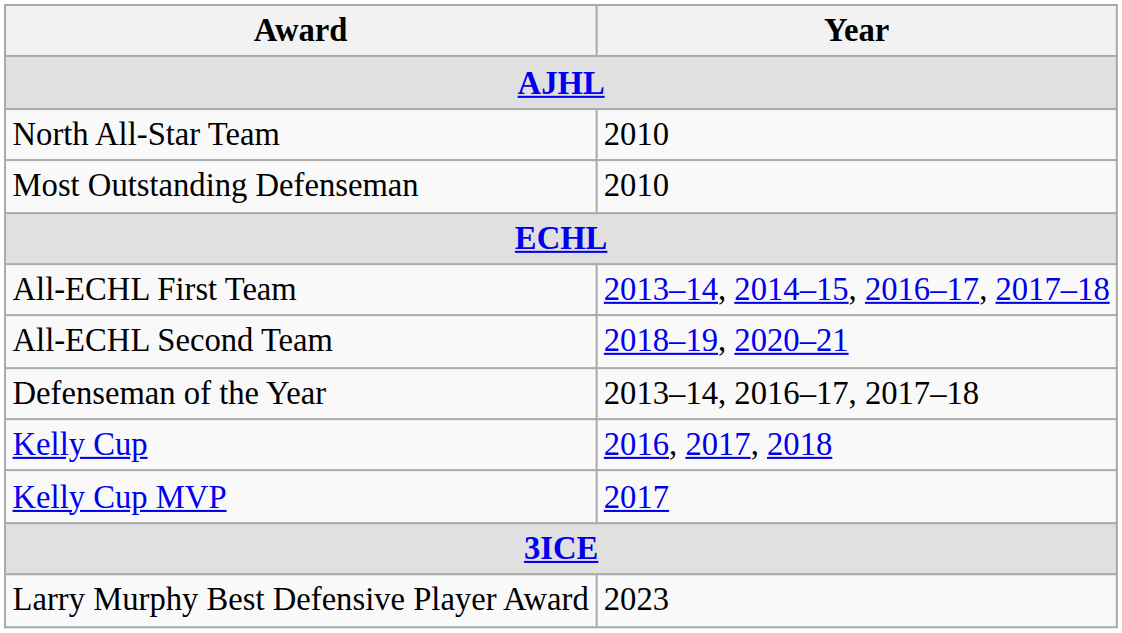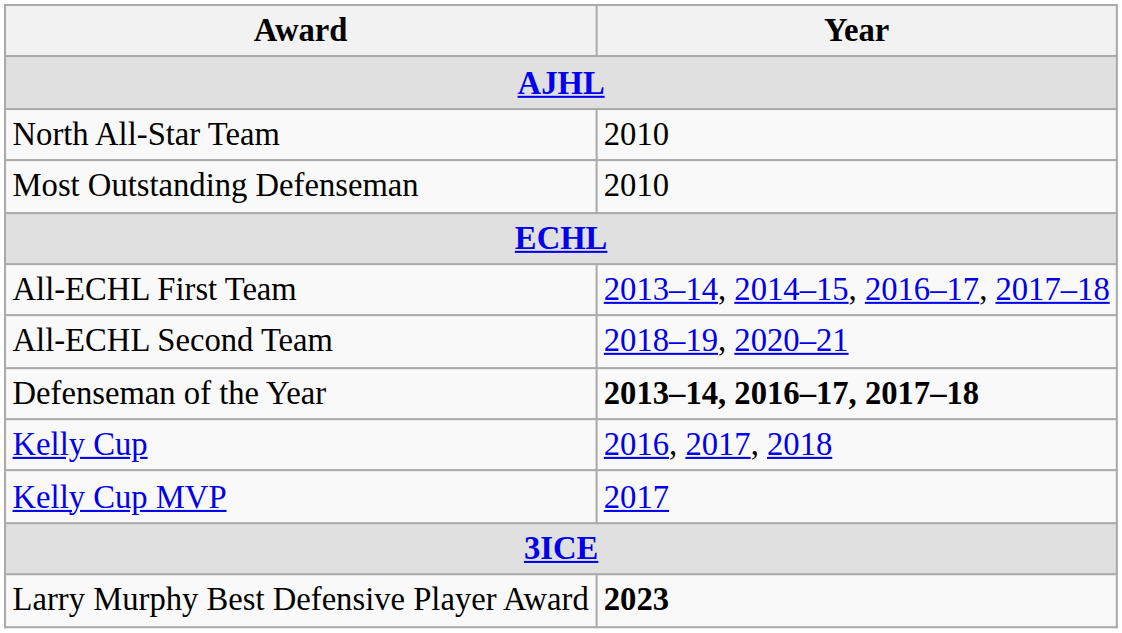(791, 392) normal -> (791, 392) bold
(636, 599) normal -> (636, 599) bold
